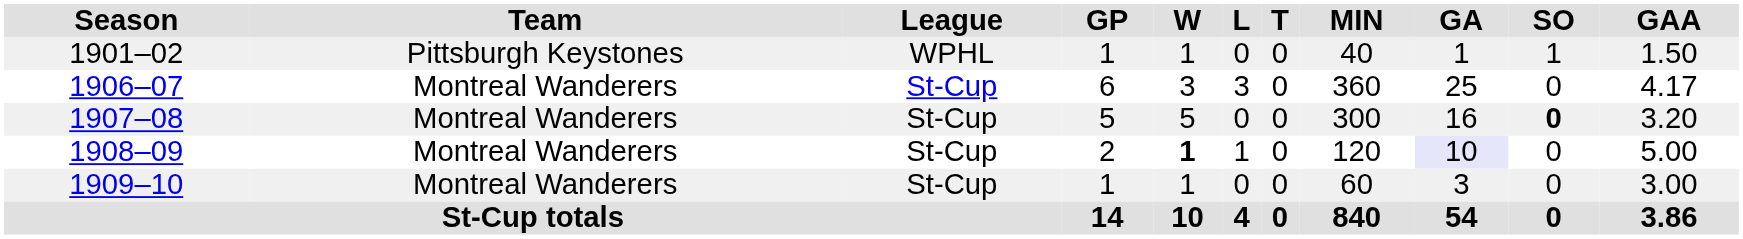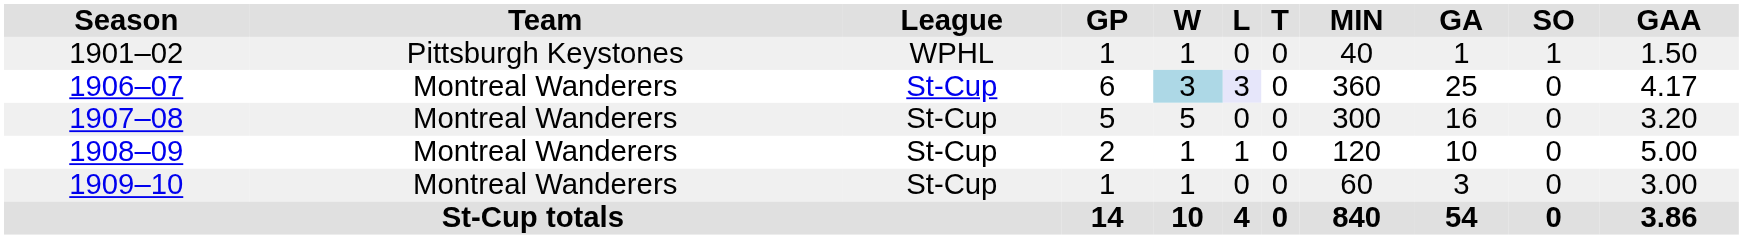(1187, 85) no background -> (1187, 85) lightblue background
(1242, 85) no background -> (1242, 85) lavender background
(1554, 118) bold -> (1554, 118) normal
(1187, 151) bold -> (1187, 151) normal
(1461, 151) lavender background -> (1461, 151) no background
